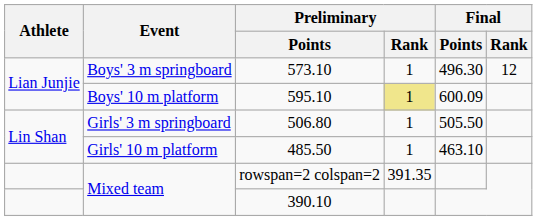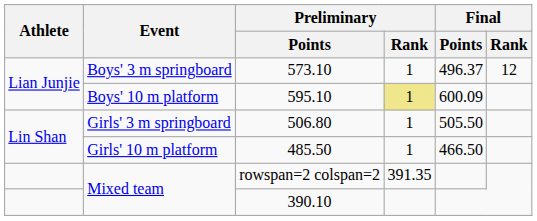(461, 70) 496.30 -> (461, 70) 496.37
(461, 149) 463.10 -> (461, 149) 466.50
